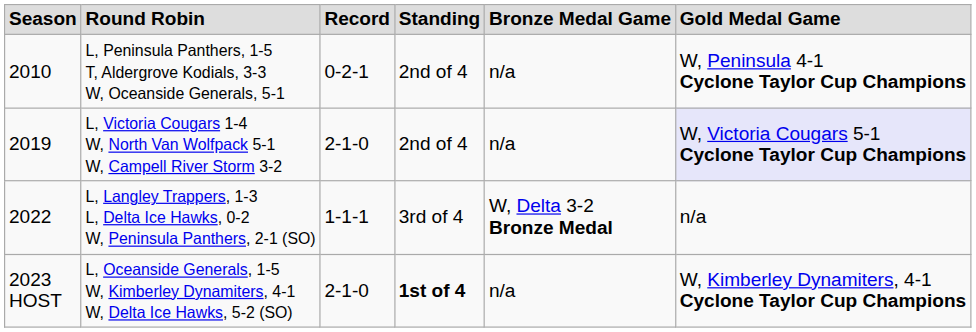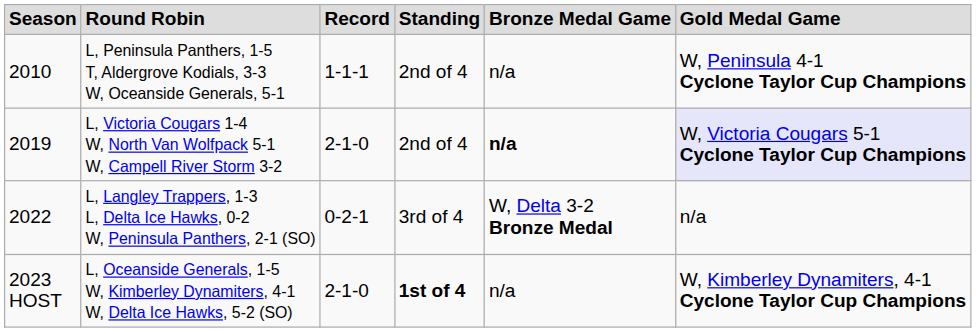(347, 71) 0-2-1 -> (347, 71) 1-1-1
(502, 144) normal -> (503, 144) bold
(347, 217) 1-1-1 -> (347, 217) 0-2-1
